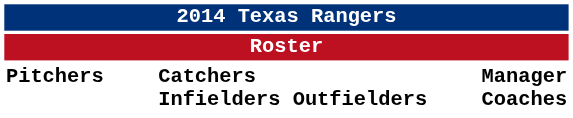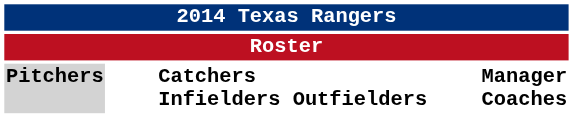(55, 77) no background -> (55, 77) lightgrey background
